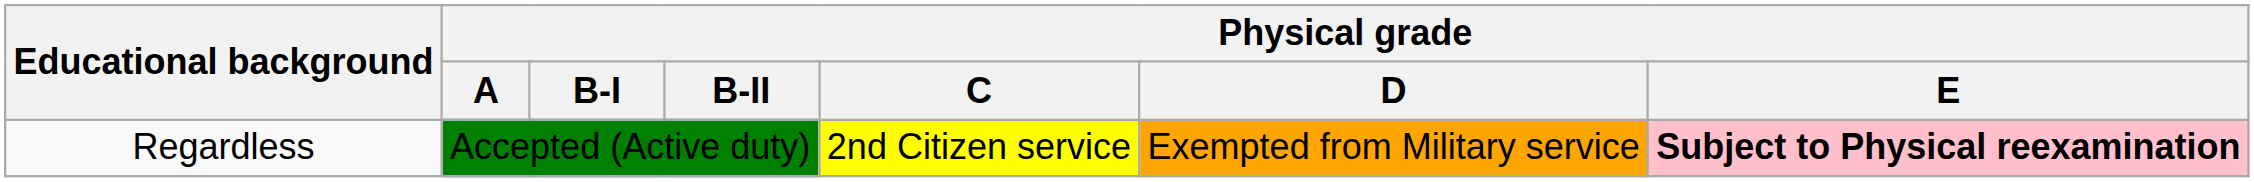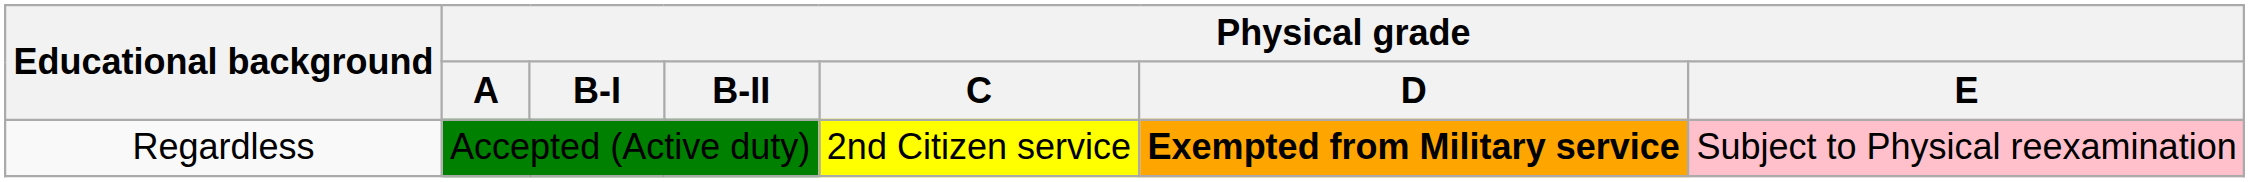(1394, 147) normal -> (1414, 147) bold
(1948, 147) bold -> (1967, 147) normal
